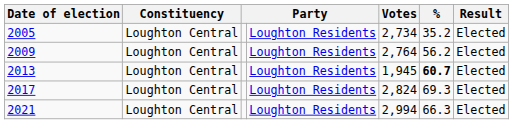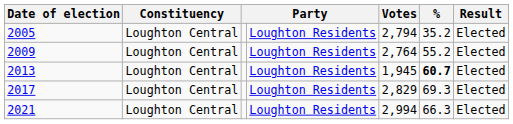(399, 33) 2,734 -> (399, 33) 2,794
(437, 52) 56.2 -> (437, 52) 55.2
(399, 90) 2,824 -> (399, 90) 2,829
